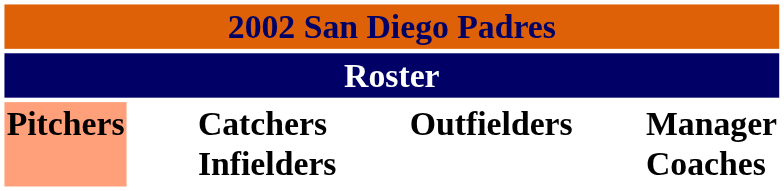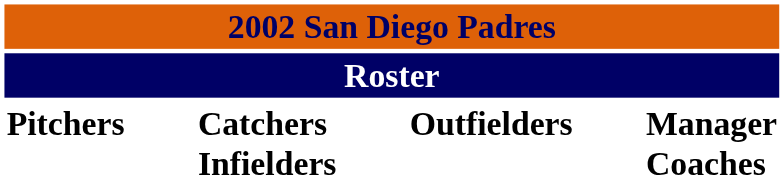(66, 123) lightsalmon background -> (66, 123) no background
